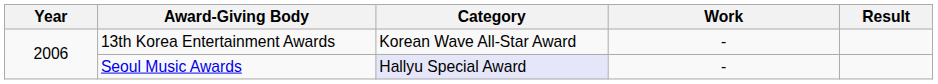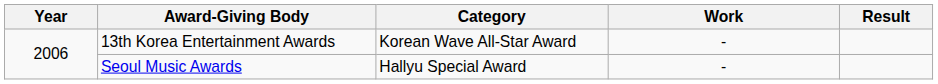(453, 66) lavender background -> (453, 66) no background
